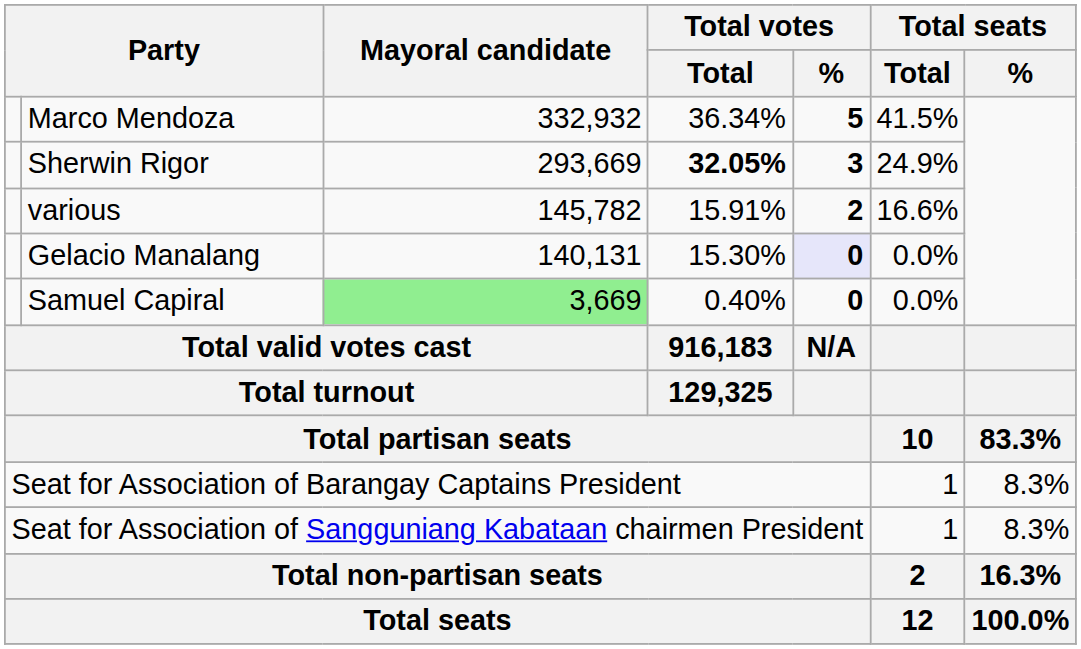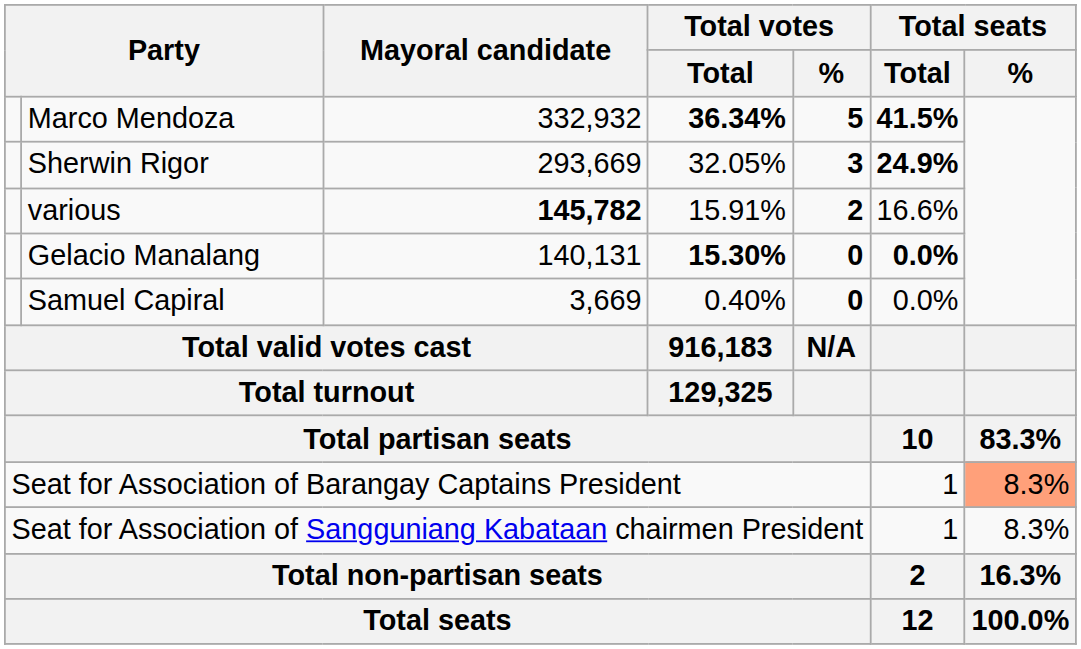(737, 118) normal -> (737, 118) bold
(917, 118) normal -> (917, 118) bold
(737, 164) bold -> (737, 164) normal
(917, 164) normal -> (917, 164) bold
(590, 210) normal -> (590, 210) bold
(737, 255) normal -> (737, 255) bold
(855, 255) lavender background -> (855, 255) no background
(925, 255) normal -> (925, 255) bold
(606, 301) lightgreen background -> (606, 301) no background
(1036, 484) no background -> (1036, 484) lightsalmon background
